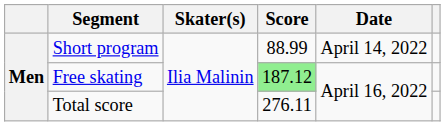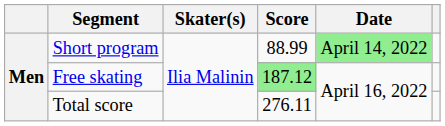(374, 47) no background -> (374, 47) lightgreen background
